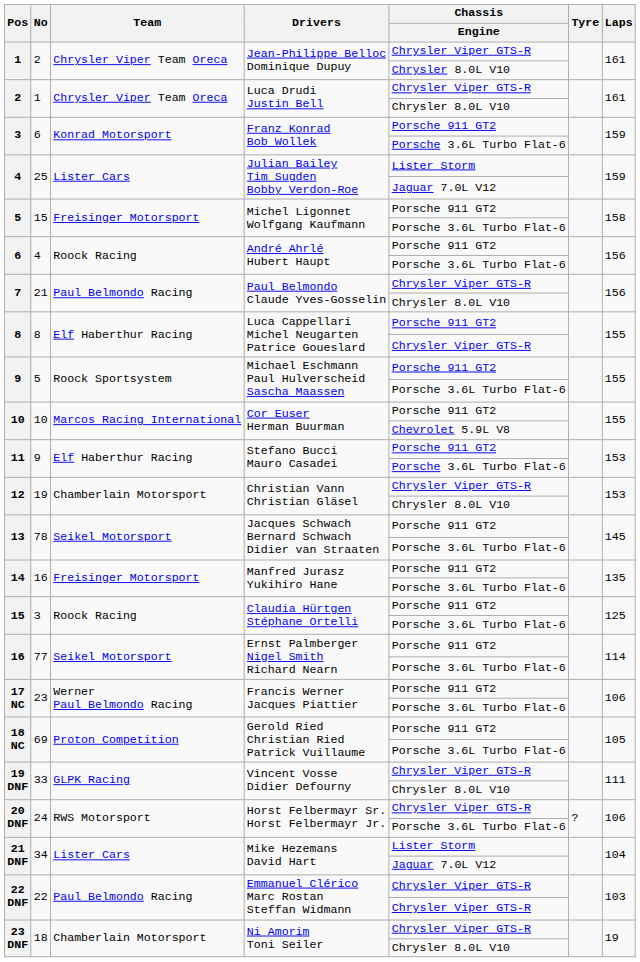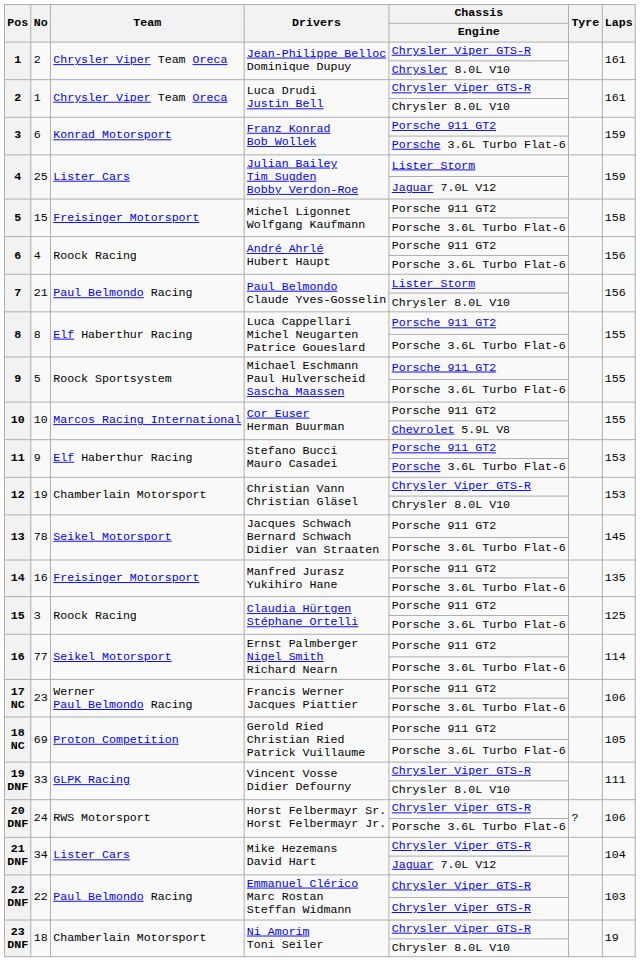(461, 284) Chrysler Viper GTS-R -> (433, 284) Lister Storm
(461, 346) Chrysler Viper GTS-R -> (479, 346) Porsche 3.6L Turbo Flat-6
(433, 847) Lister Storm -> (461, 847) Chrysler Viper GTS-R
